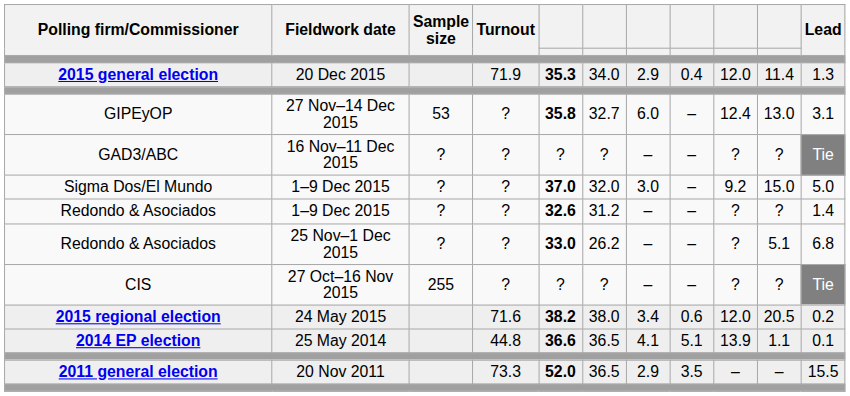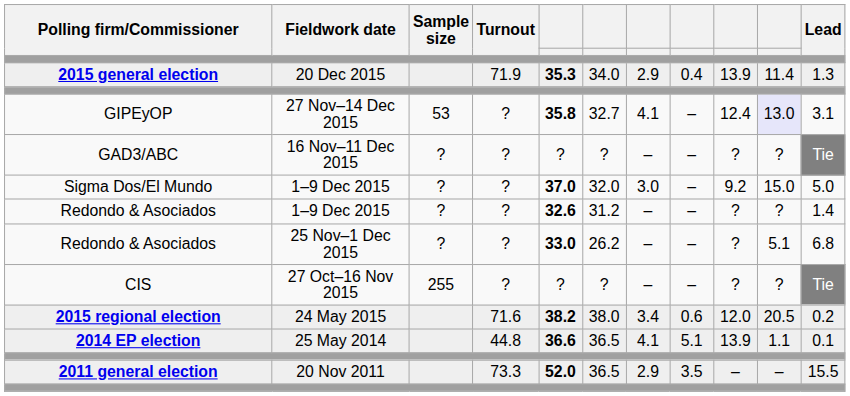(735, 75) 12.0 -> (735, 75) 13.9
(648, 114) 6.0 -> (648, 114) 4.1
(779, 114) no background -> (779, 114) lavender background
